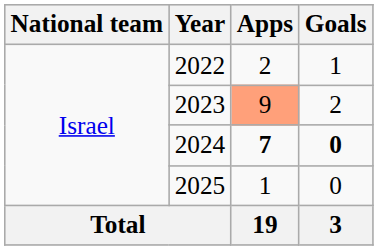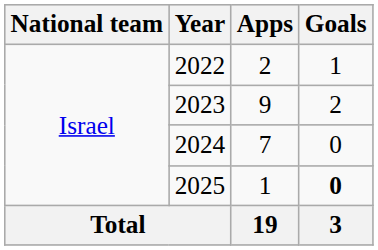(265, 104) lightsalmon background -> (265, 104) no background
(265, 144) bold -> (265, 144) normal
(336, 144) bold -> (336, 144) normal
(336, 184) normal -> (336, 184) bold
